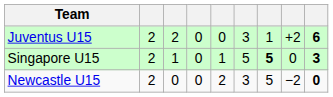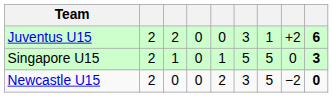(269, 59) bold -> (269, 59) normal
